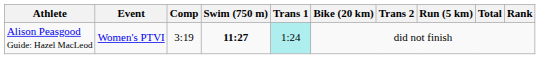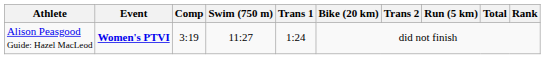(131, 38) normal -> (134, 38) bold
(236, 38) bold -> (241, 38) normal
(291, 38) paleturquoise background -> (296, 38) no background
